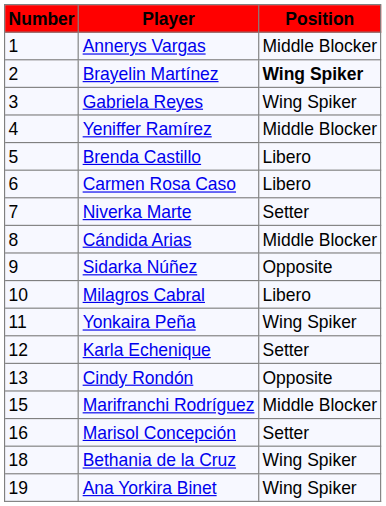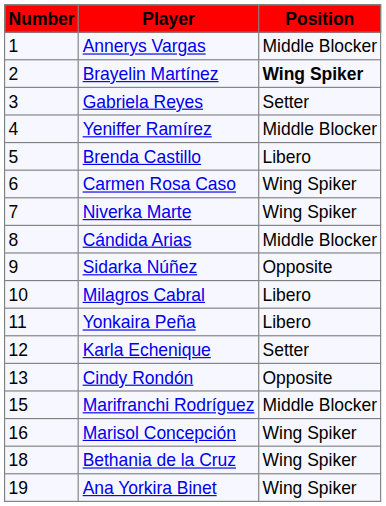(310, 101) Wing Spiker -> (286, 101) Setter
(287, 184) Libero -> (310, 184) Wing Spiker
(286, 212) Setter -> (310, 212) Wing Spiker
(310, 322) Wing Spiker -> (287, 322) Libero
(286, 432) Setter -> (310, 432) Wing Spiker
